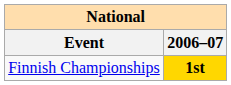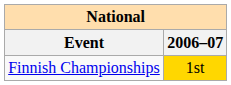(195, 67) bold -> (195, 67) normal
